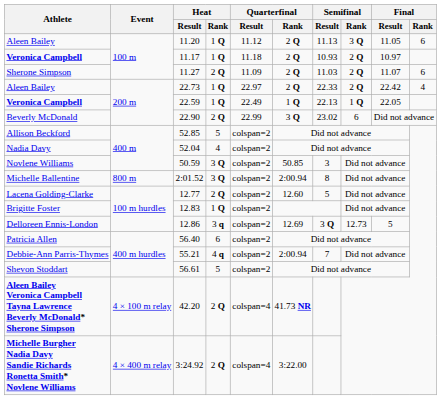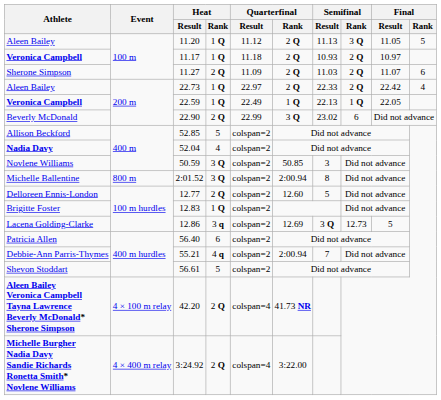(423, 42) 6 -> (423, 42) 5
(29, 148) normal -> (30, 148) bold
(50, 194) Lacena Golding-Clarke -> (52, 194) Delloreen Ennis-London
(52, 224) Delloreen Ennis-London -> (50, 224) Lacena Golding-Clarke
